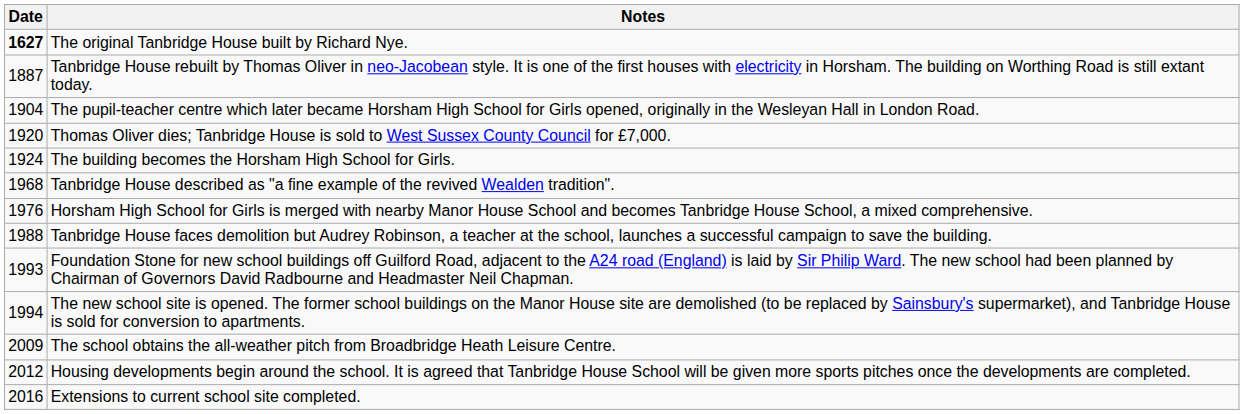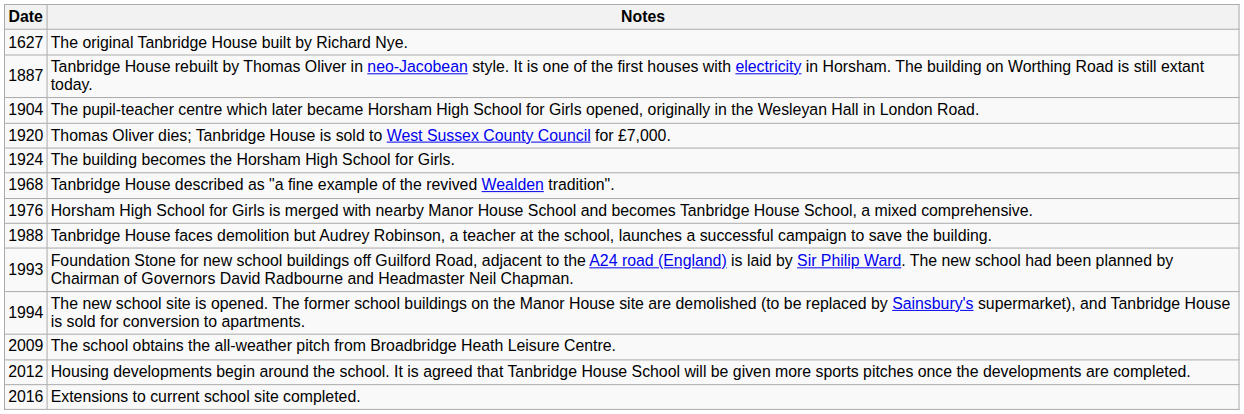(26, 42) bold -> (26, 42) normal
